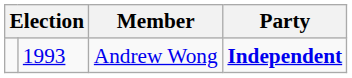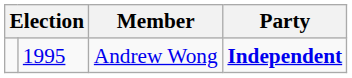(44, 55) 1993 -> (44, 55) 1995
